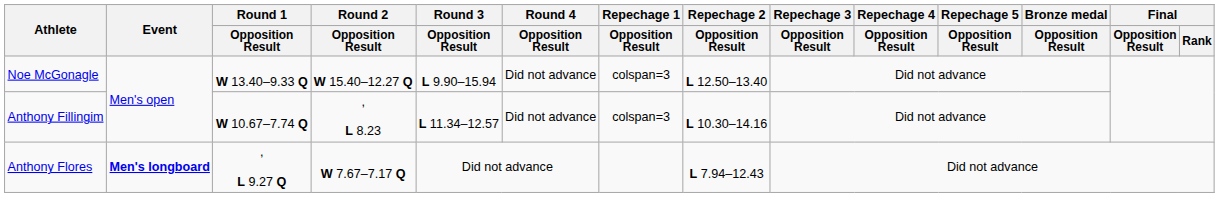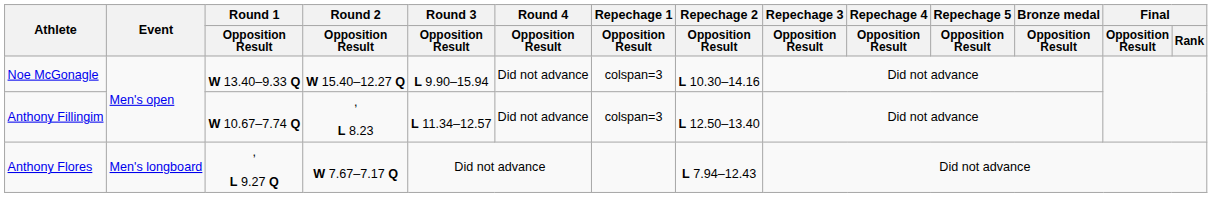(727, 81) L 12.50–13.40 -> (719, 81) L 10.30–14.16
(727, 124) L 10.30–14.16 -> (719, 124) L 12.50–13.40
(160, 167) bold -> (156, 167) normal
